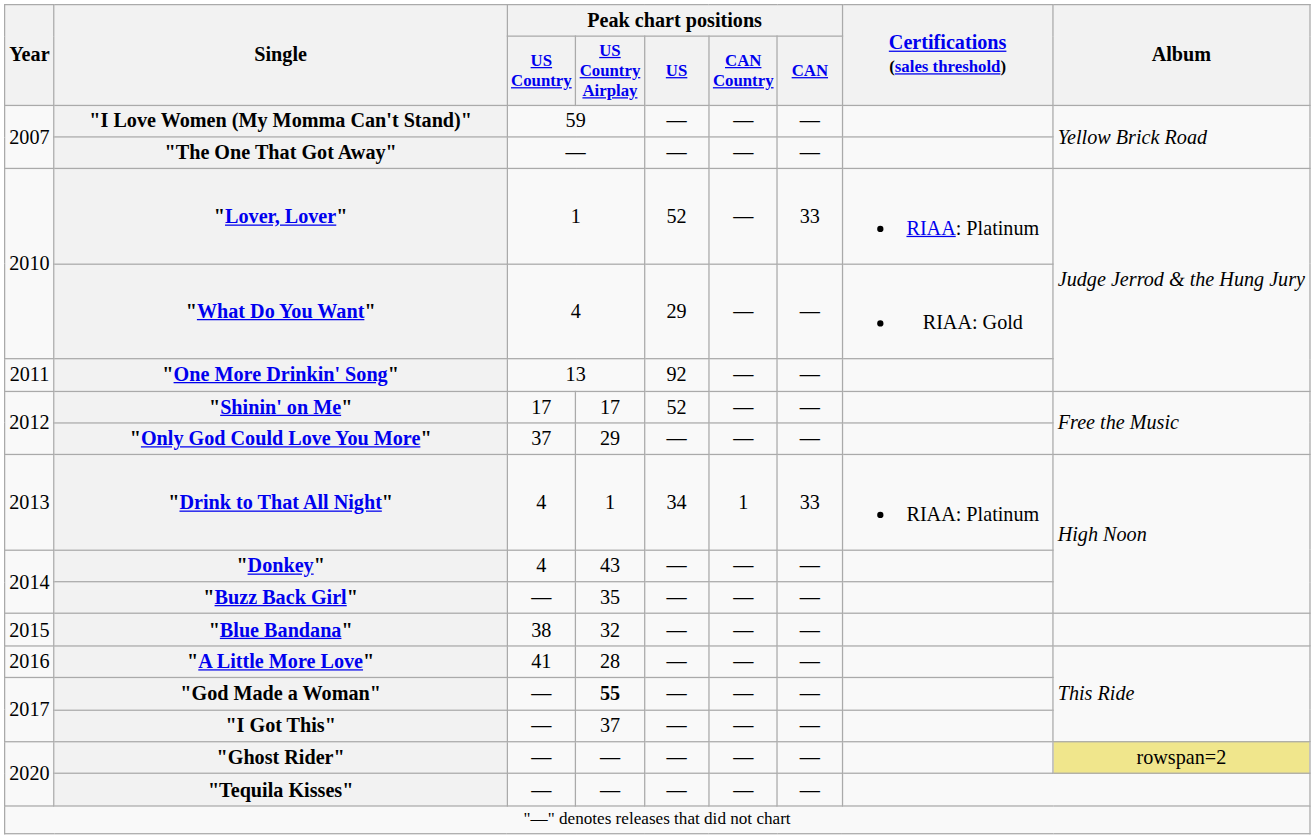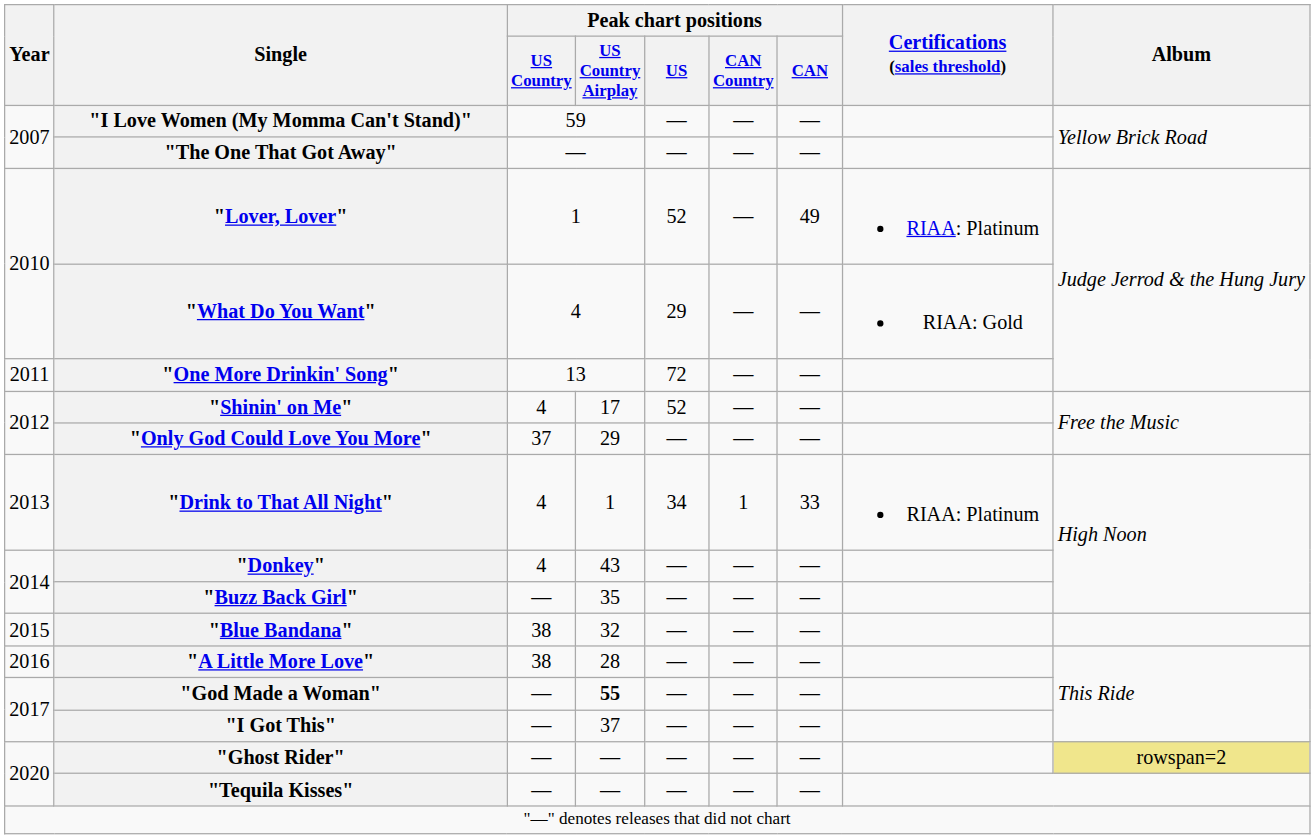(810, 216) 33 -> (810, 216) 49
(677, 374) 92 -> (677, 374) 72
(541, 406) 17 -> (541, 406) 4
(541, 661) 41 -> (541, 661) 38
